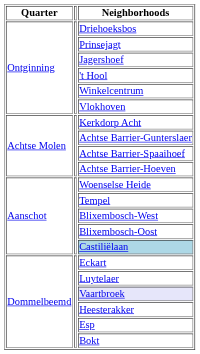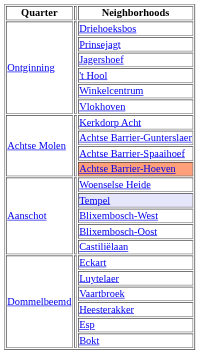(127, 169) no background -> (127, 169) lightsalmon background
(95, 200) no background -> (95, 200) lavender background
(104, 247) lightblue background -> (104, 247) no background
(102, 294) lavender background -> (102, 294) no background
